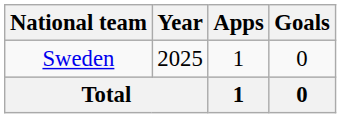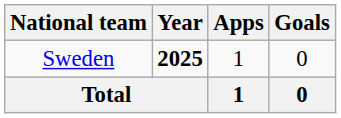(180, 58) normal -> (180, 58) bold
